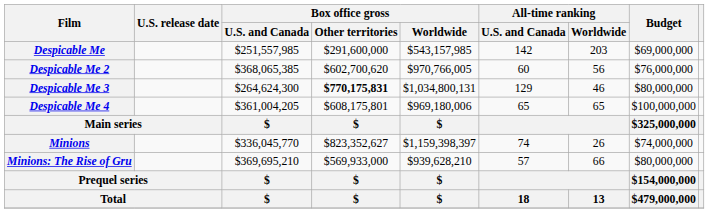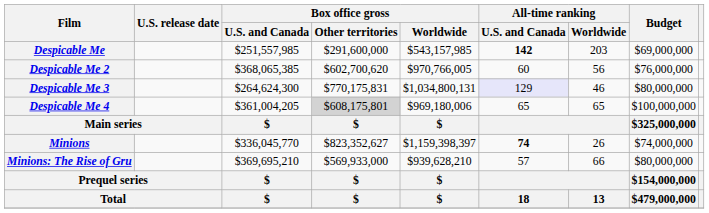(523, 50) normal -> (523, 50) bold
(356, 87) bold -> (356, 87) normal
(523, 87) no background -> (523, 87) lavender background
(356, 106) no background -> (356, 106) lightgrey background
(523, 143) normal -> (523, 143) bold
